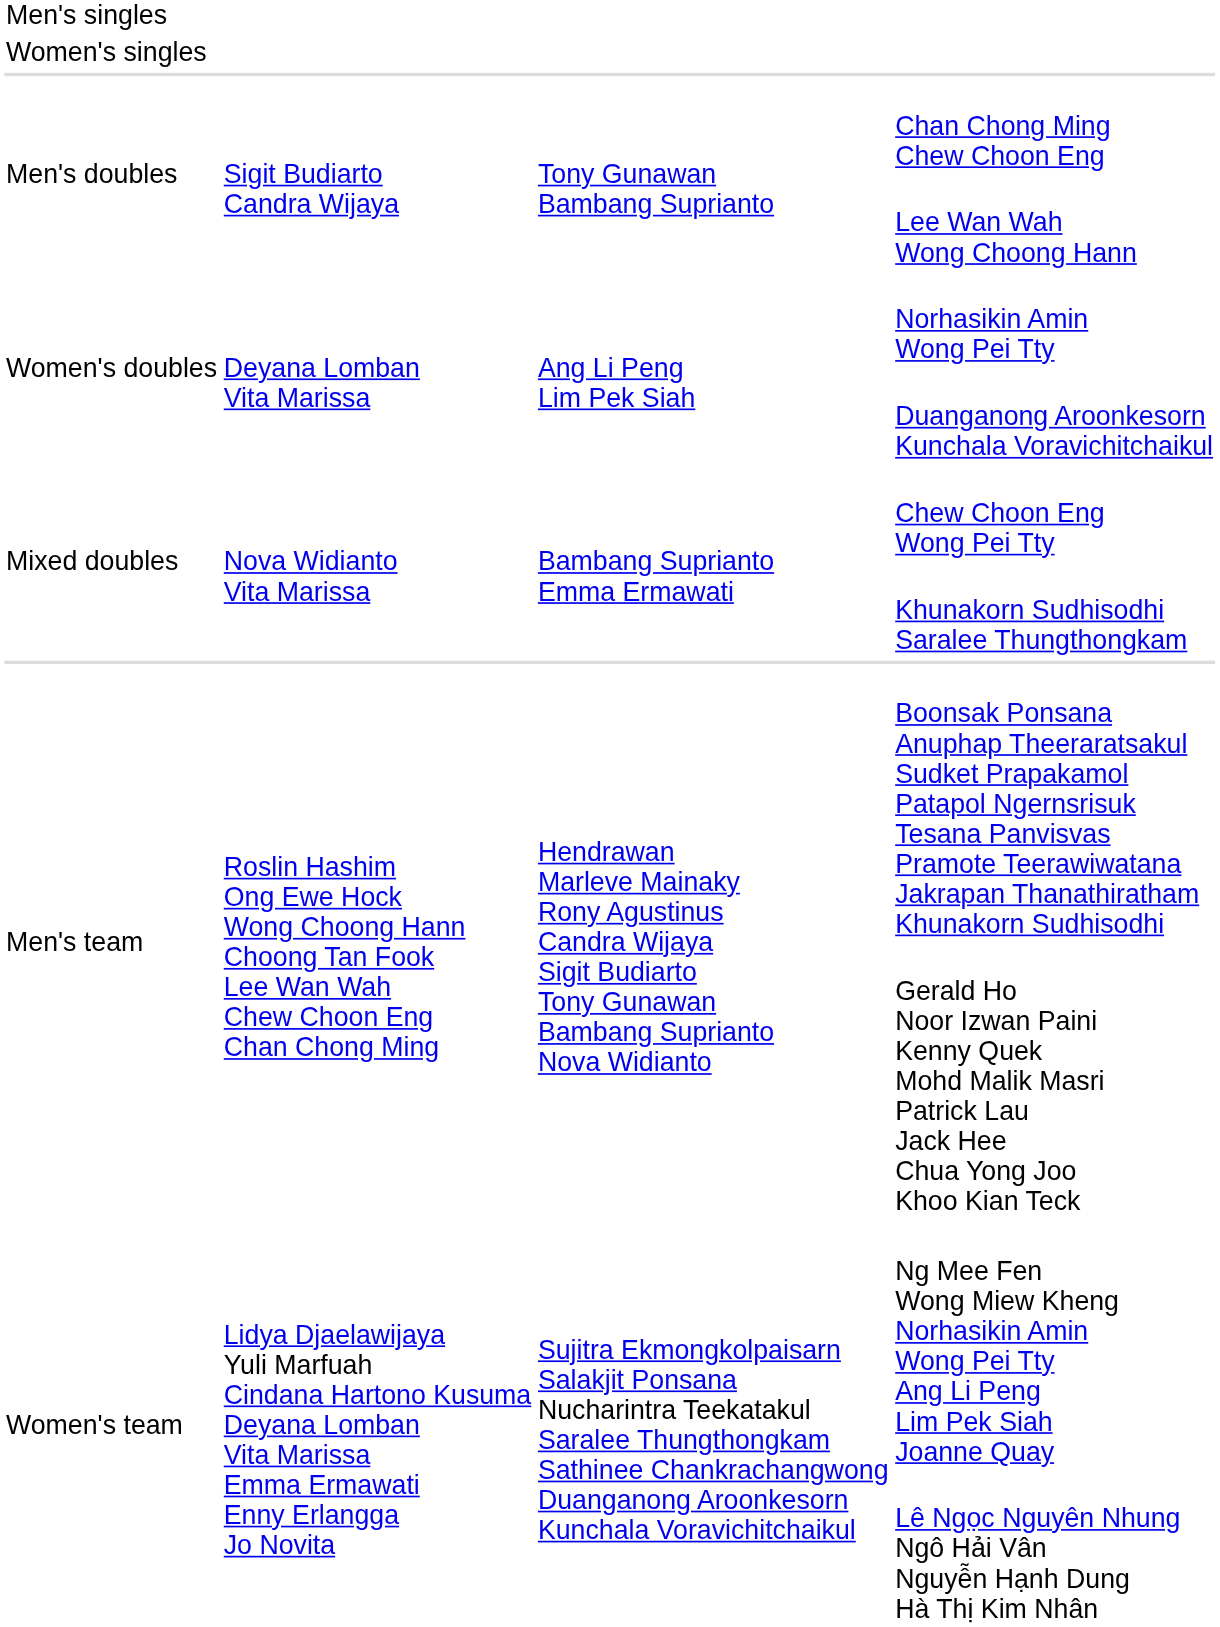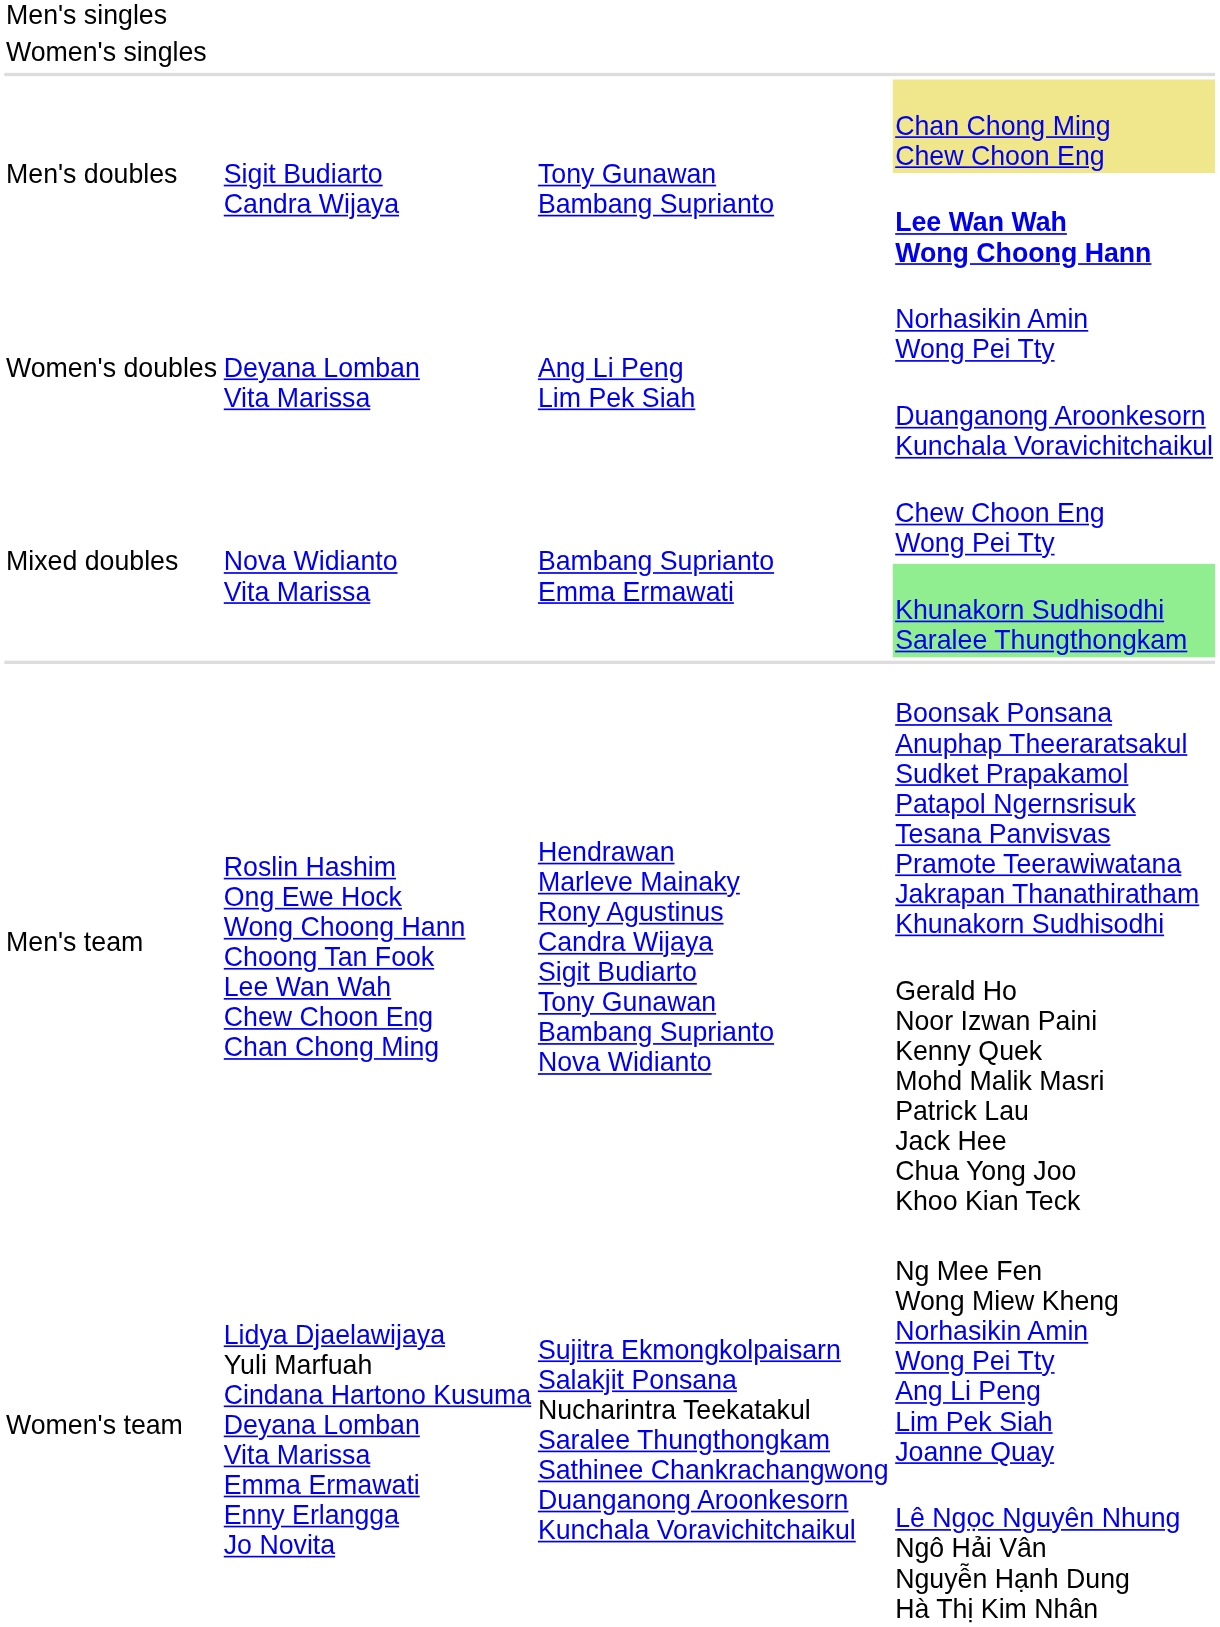(1003, 140) no background -> (1003, 140) khaki background
(1016, 237) normal -> (1023, 237) bold
(1041, 625) no background -> (1041, 625) lightgreen background
